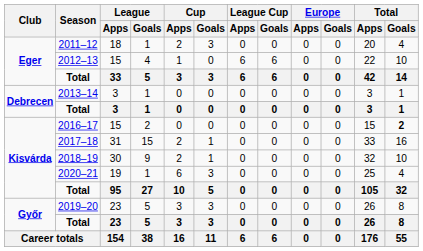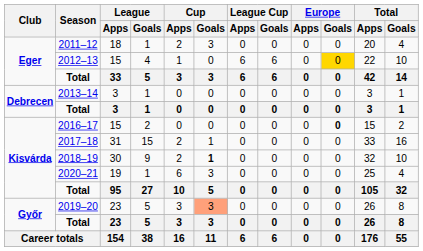(338, 61) no background -> (338, 61) gold background
(338, 126) normal -> (338, 126) bold
(401, 126) bold -> (401, 126) normal
(211, 158) normal -> (211, 158) bold
(211, 207) no background -> (211, 207) lightsalmon background
